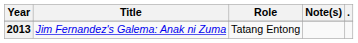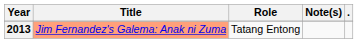(131, 30) no background -> (131, 30) lightsalmon background
